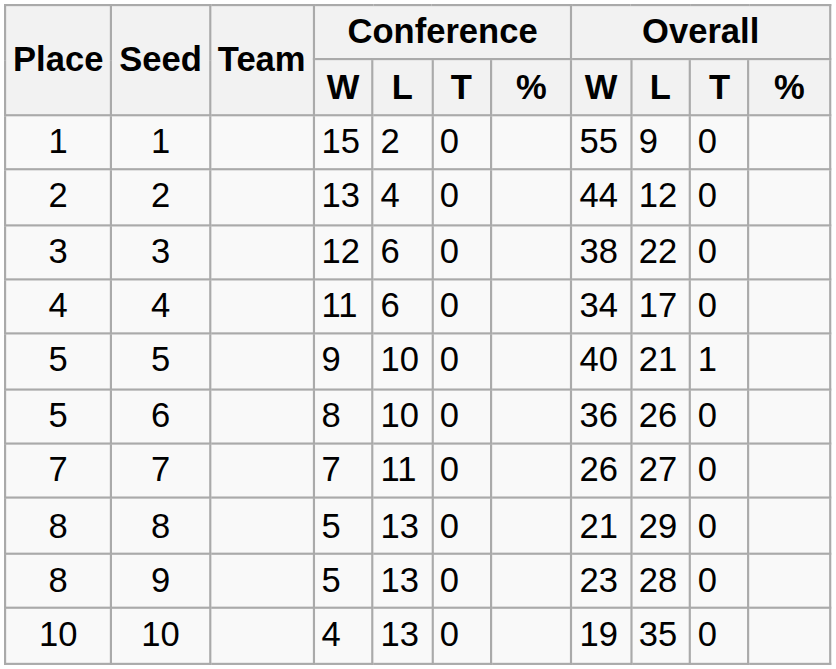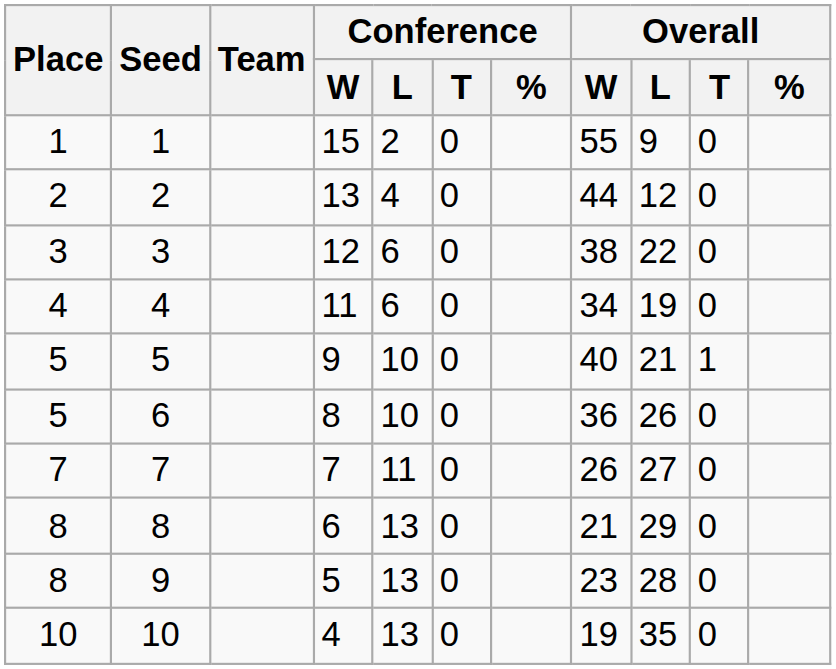(658, 305) 17 -> (658, 305) 19
(331, 525) 5 -> (331, 525) 6
